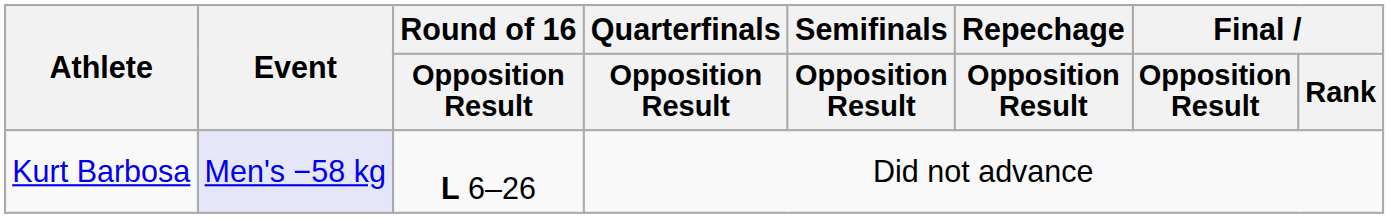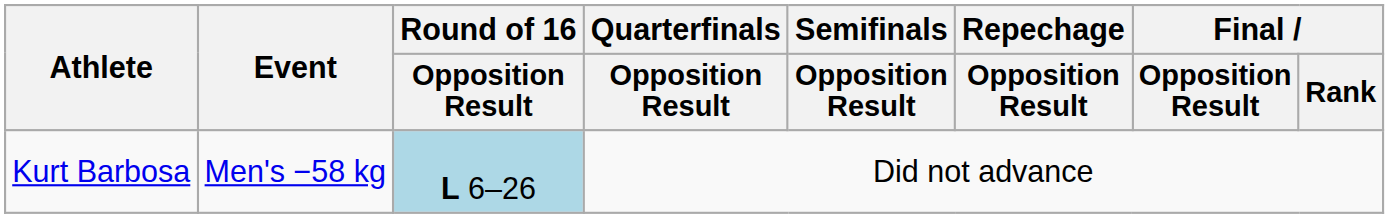(295, 172) lavender background -> (295, 172) no background
(488, 189) no background -> (488, 189) lightblue background
